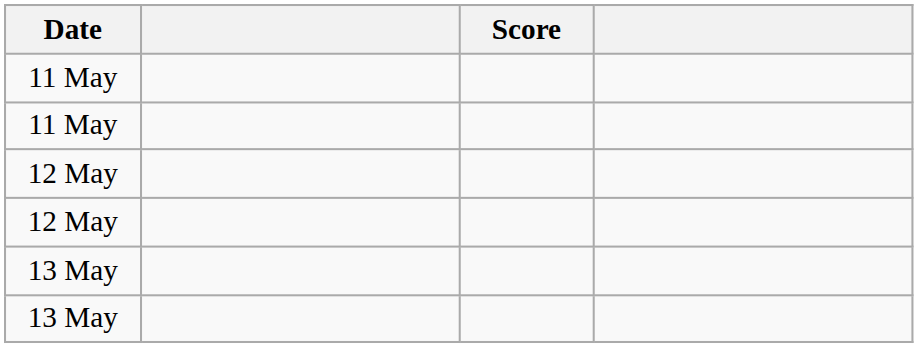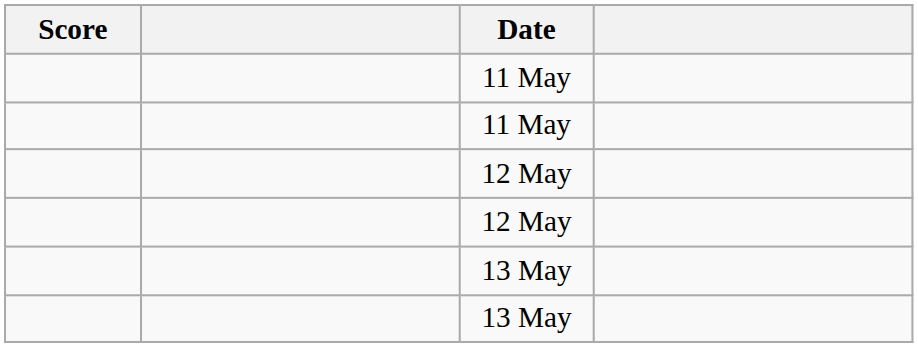columns swapped: (73, 28) <-> (526, 28)
